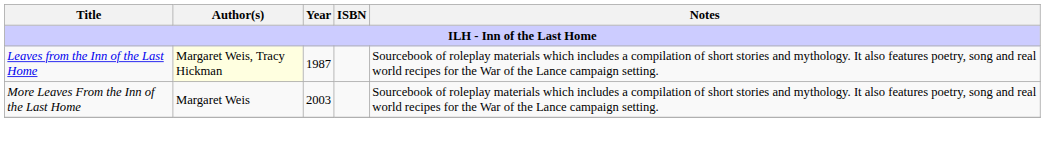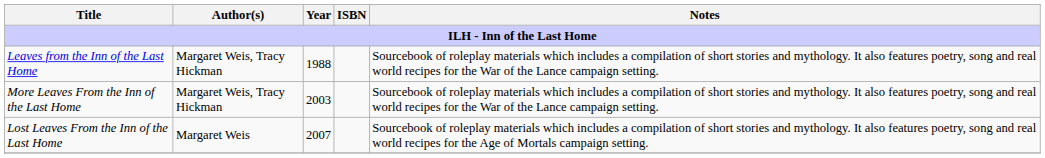(230, 64) lightyellow background -> (230, 64) no background
(319, 64) 1987 -> (319, 64) 1988
(213, 99) Margaret Weis -> (230, 99) Margaret Weis, Tracy Hickman
+ row: (88, 135)
